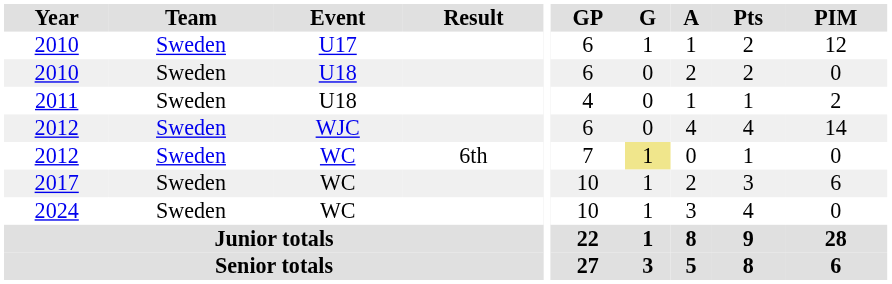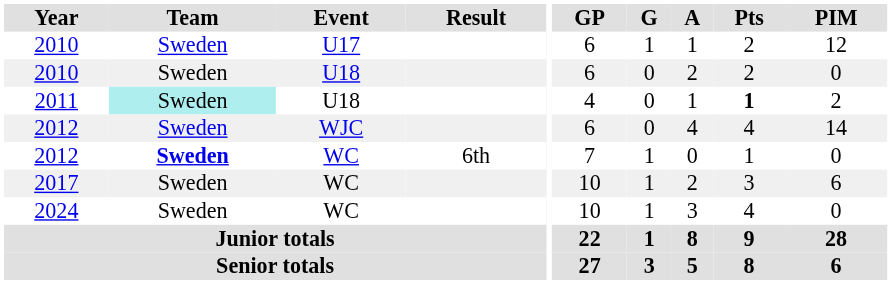(191, 100) no background -> (193, 100) paleturquoise background
(748, 100) normal -> (749, 100) bold
(191, 155) normal -> (193, 155) bold
(648, 155) khaki background -> (649, 155) no background
